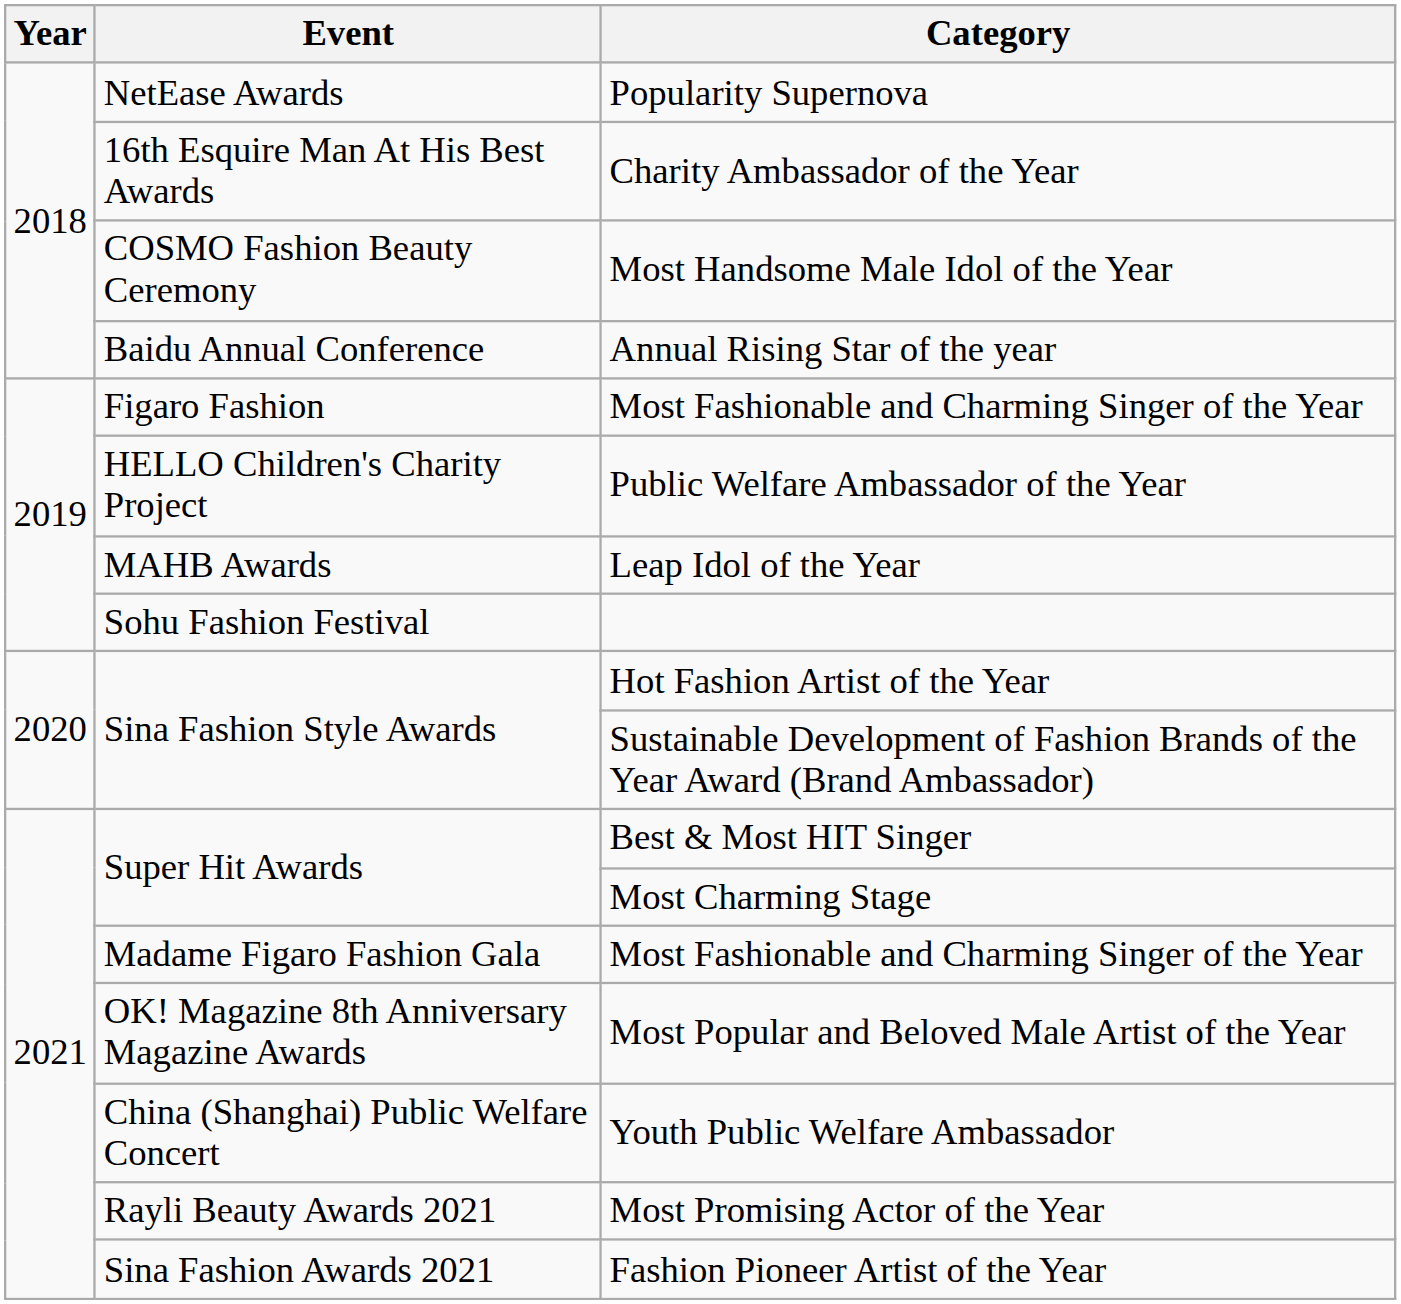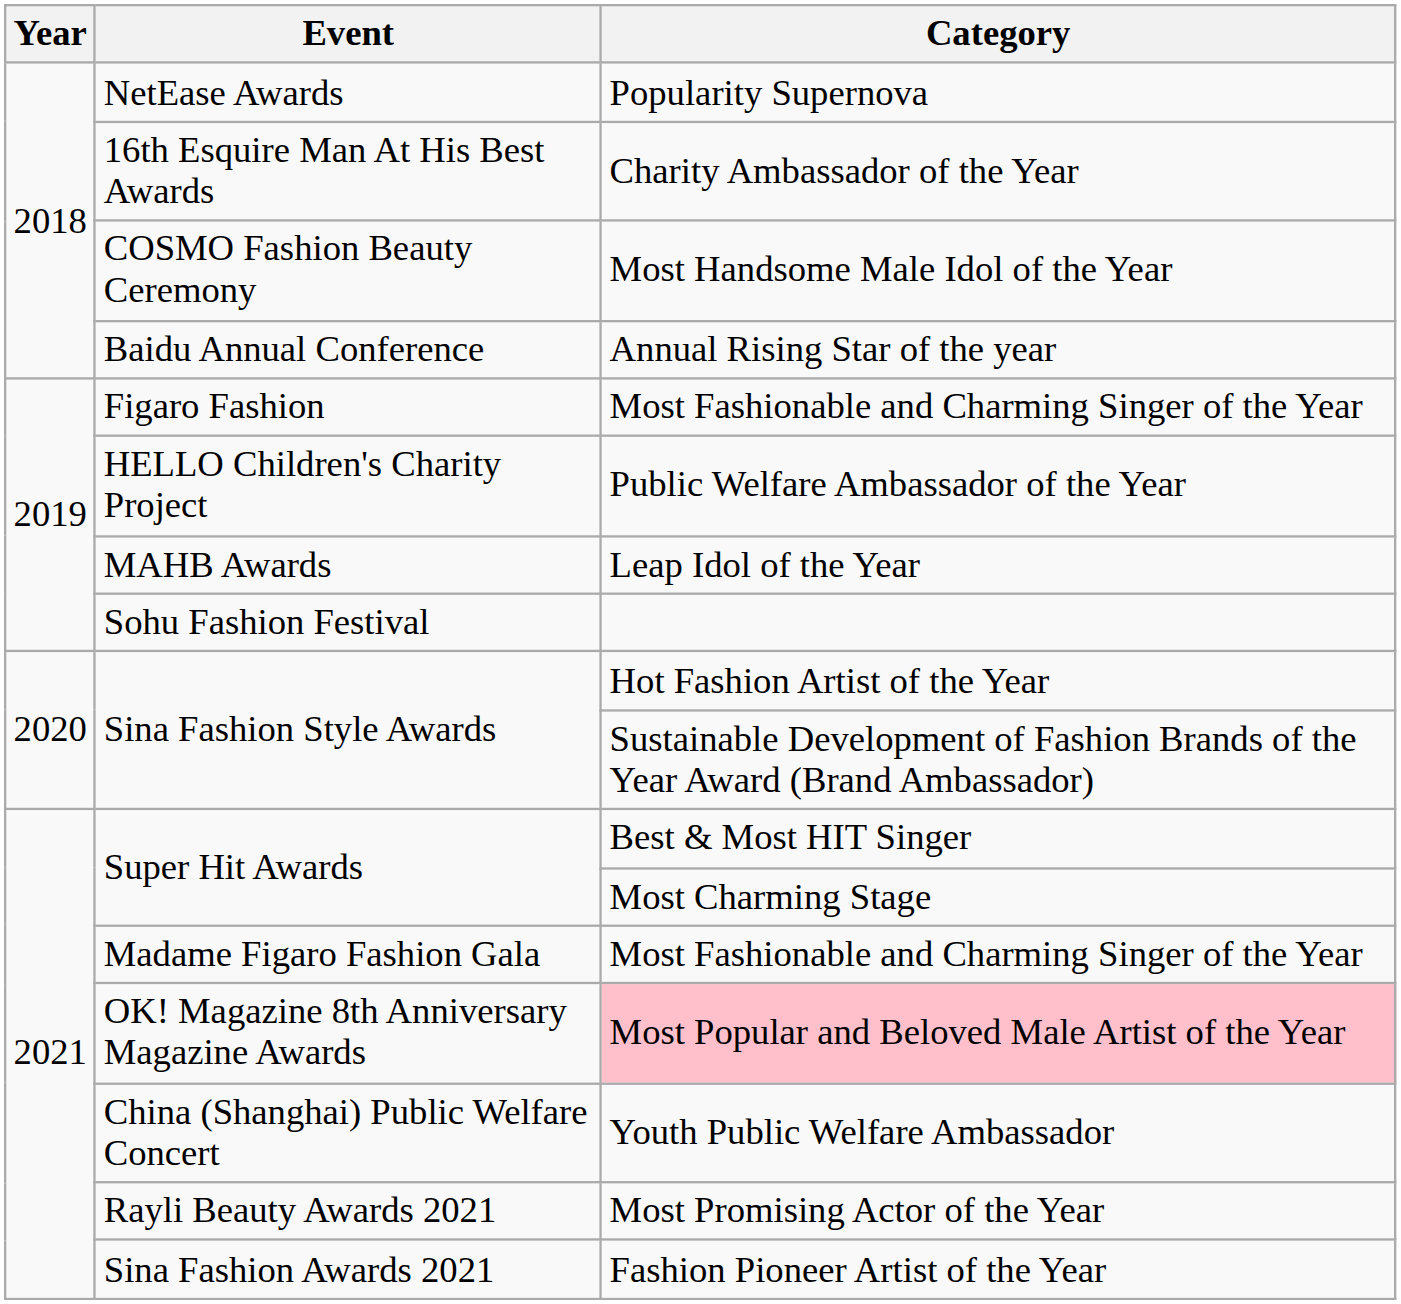(977, 1032) no background -> (977, 1032) pink background
